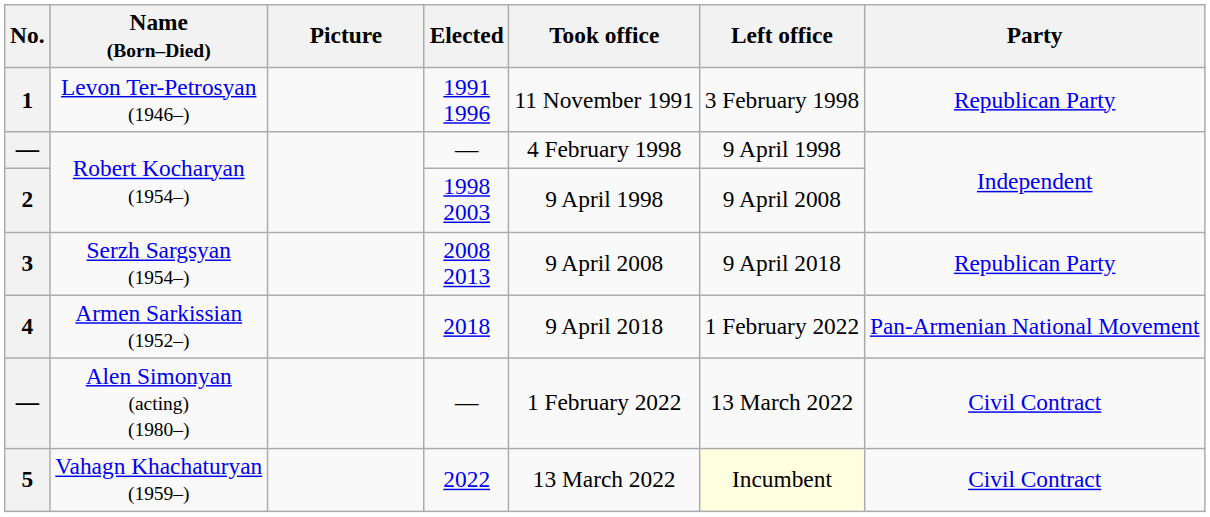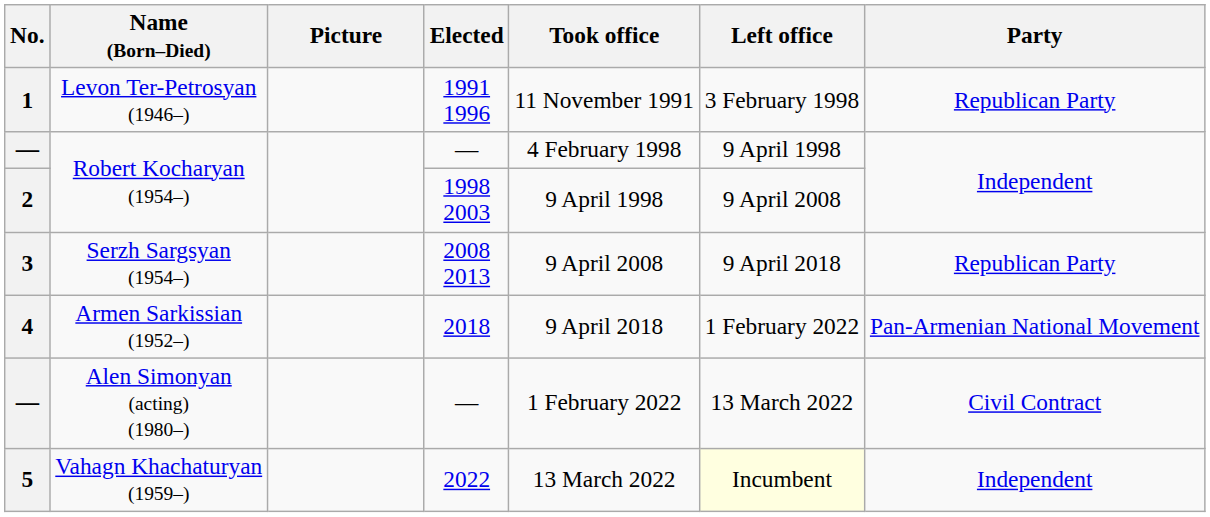(1035, 479) Civil Contract -> (1035, 479) Independent
